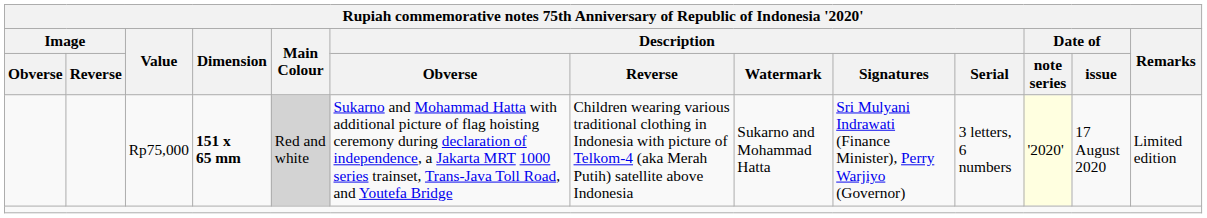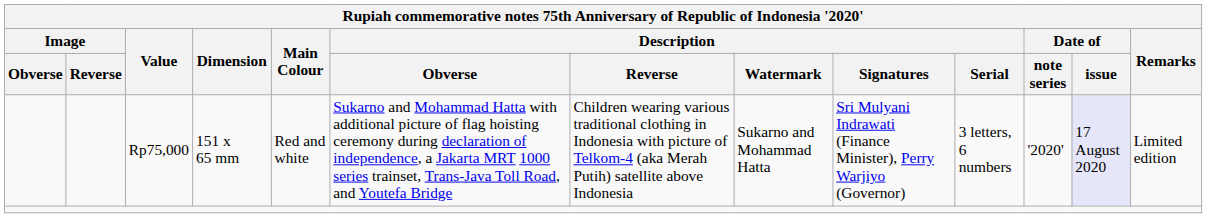(218, 150) bold -> (218, 150) normal
(300, 150) lightgrey background -> (300, 150) no background
(1046, 150) lightyellow background -> (1046, 150) no background
(1098, 150) no background -> (1098, 150) lavender background
